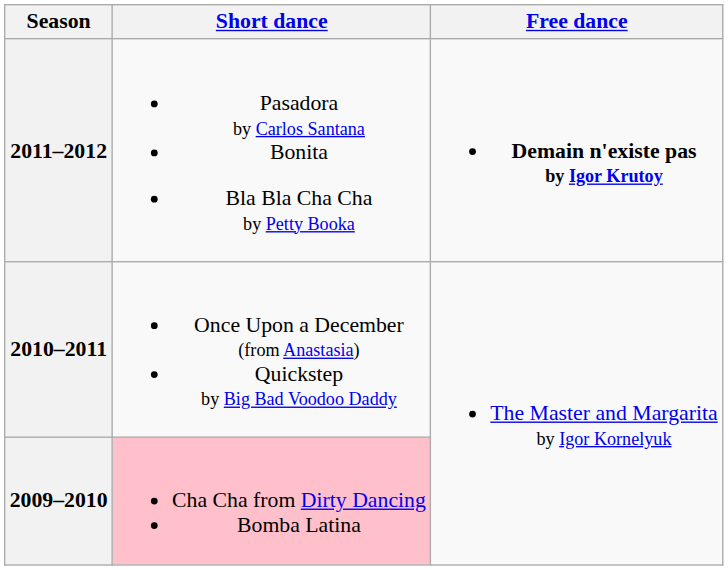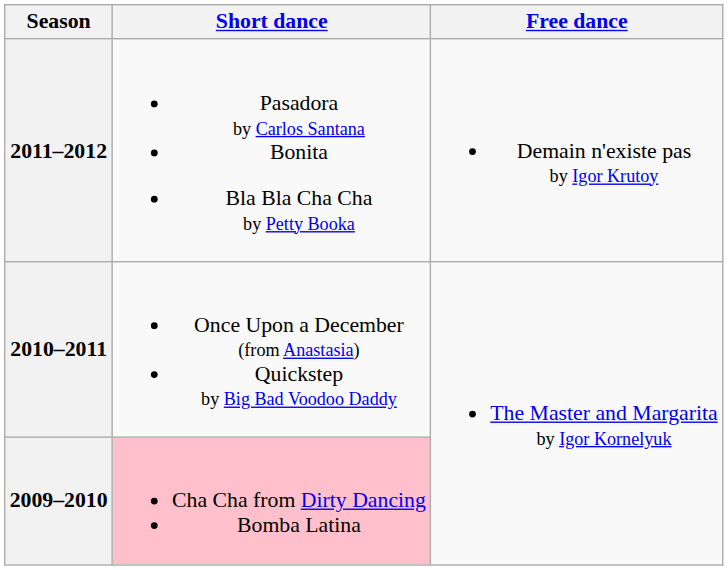(577, 163) bold -> (577, 163) normal
